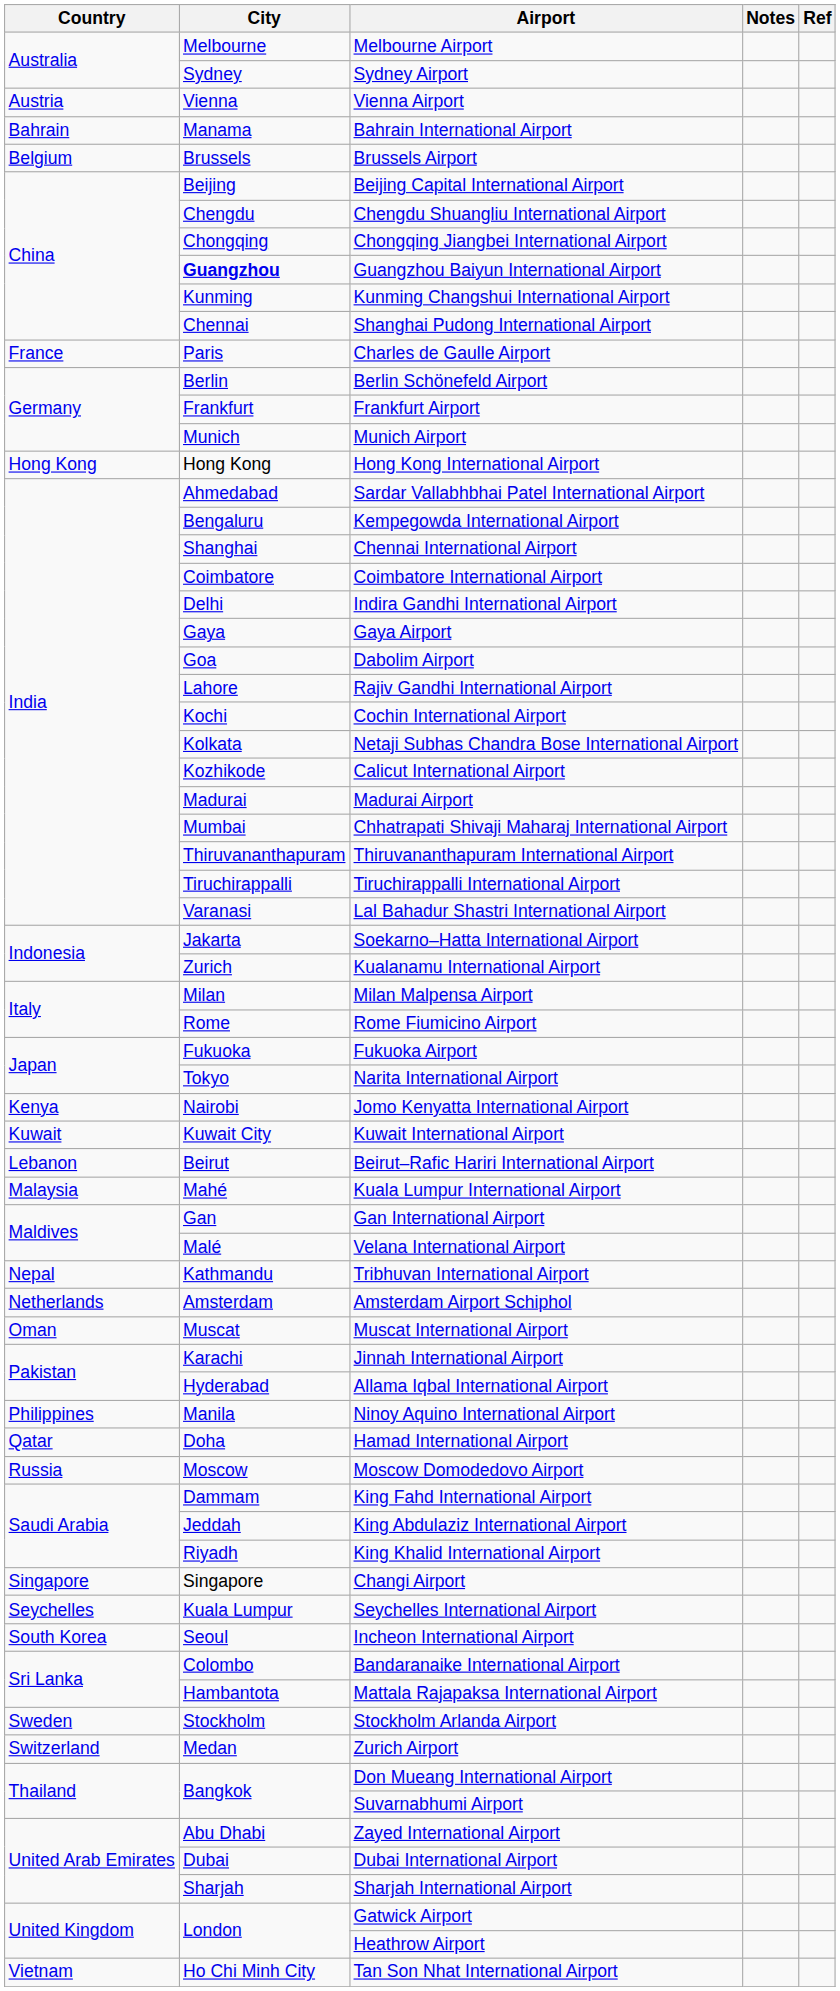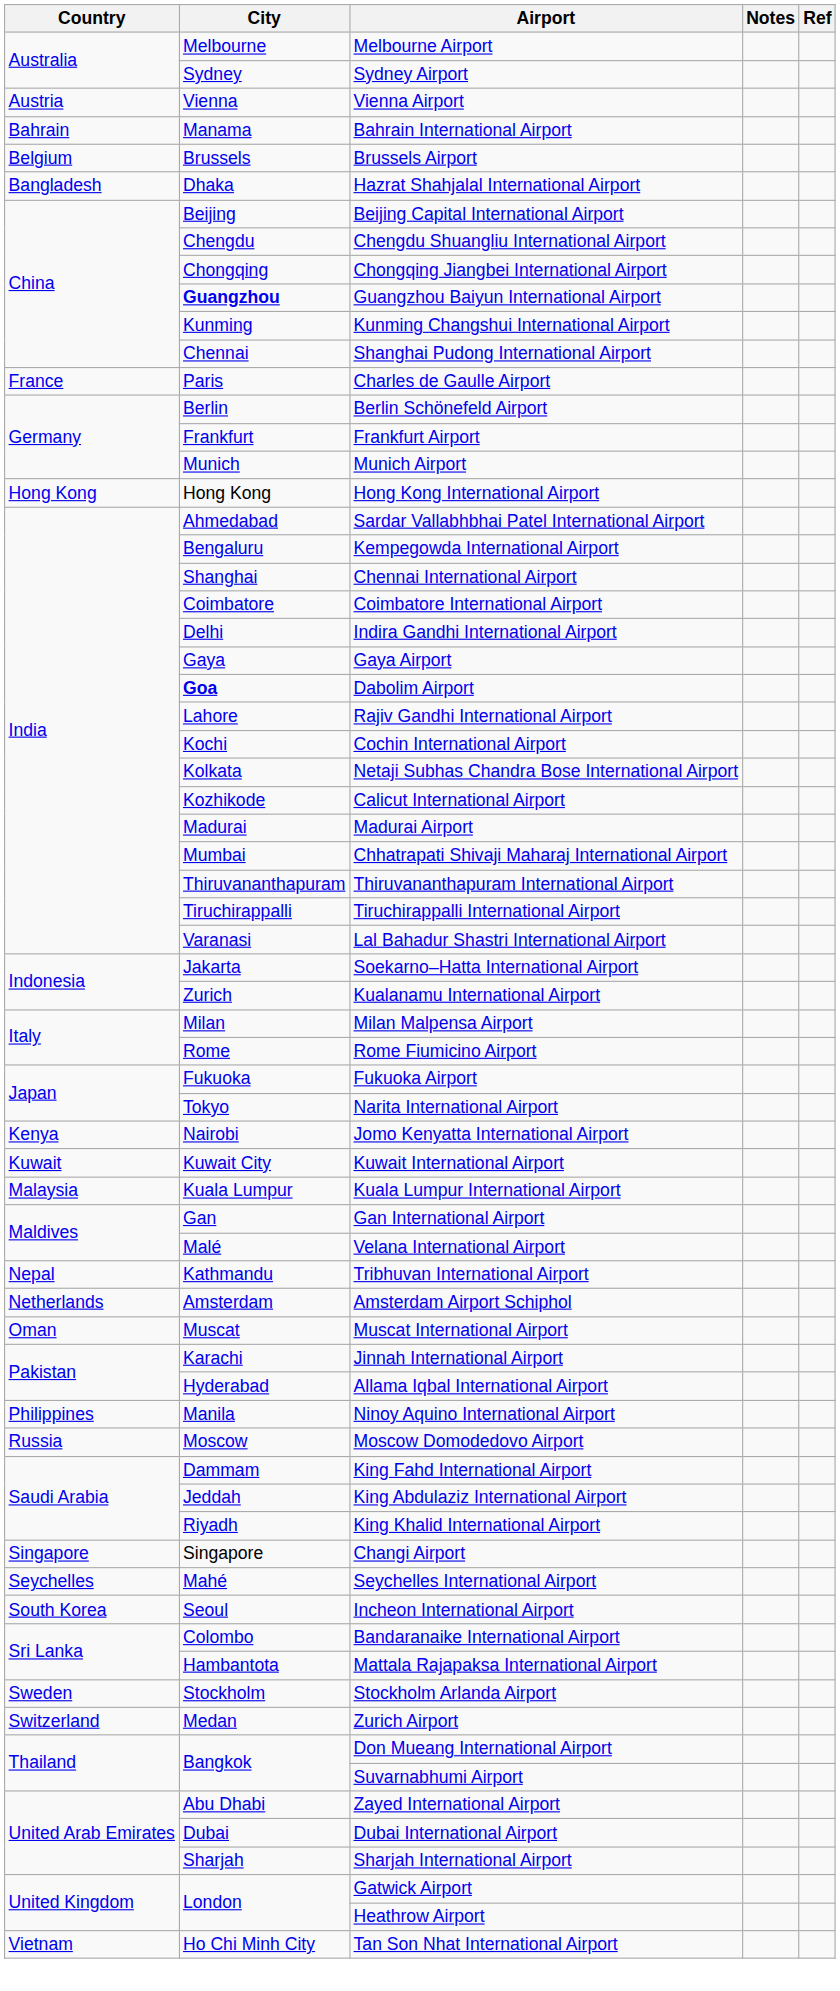+ row: (497, 185)
(200, 660) normal -> (200, 688) bold
- row: (504, 1162)
(205, 1190) Mahé -> (238, 1190) Kuala Lumpur
- row: (461, 1441)
(238, 1609) Kuala Lumpur -> (205, 1581) Mahé
